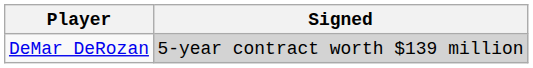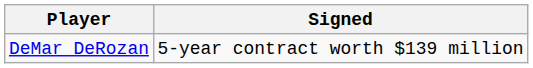(340, 49) lightgrey background -> (340, 49) no background
